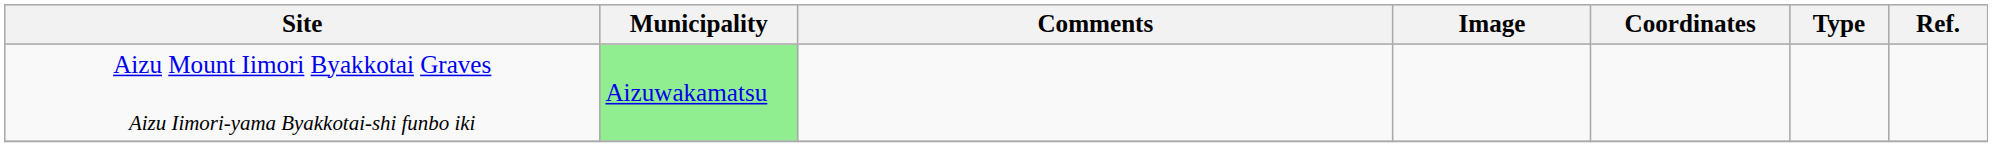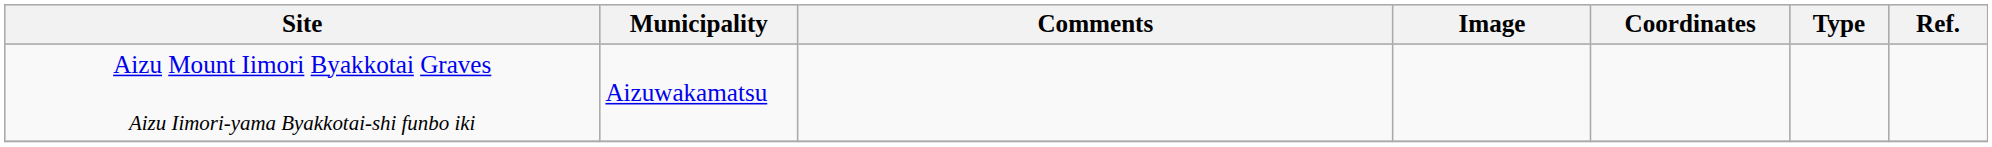(686, 92) lightgreen background -> (686, 92) no background
